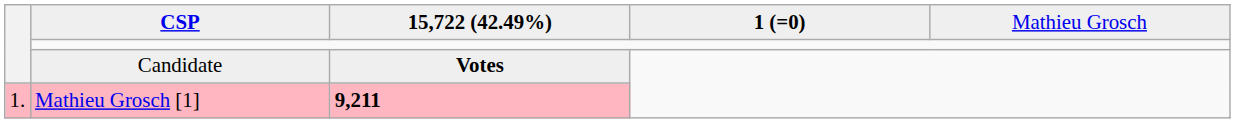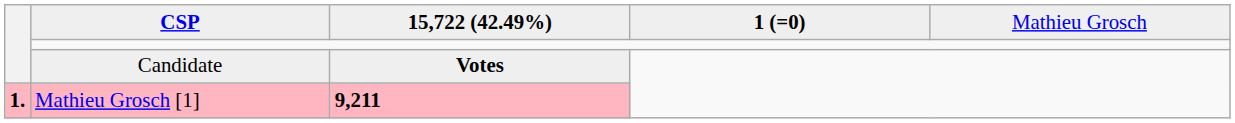(17, 100) normal -> (17, 100) bold
